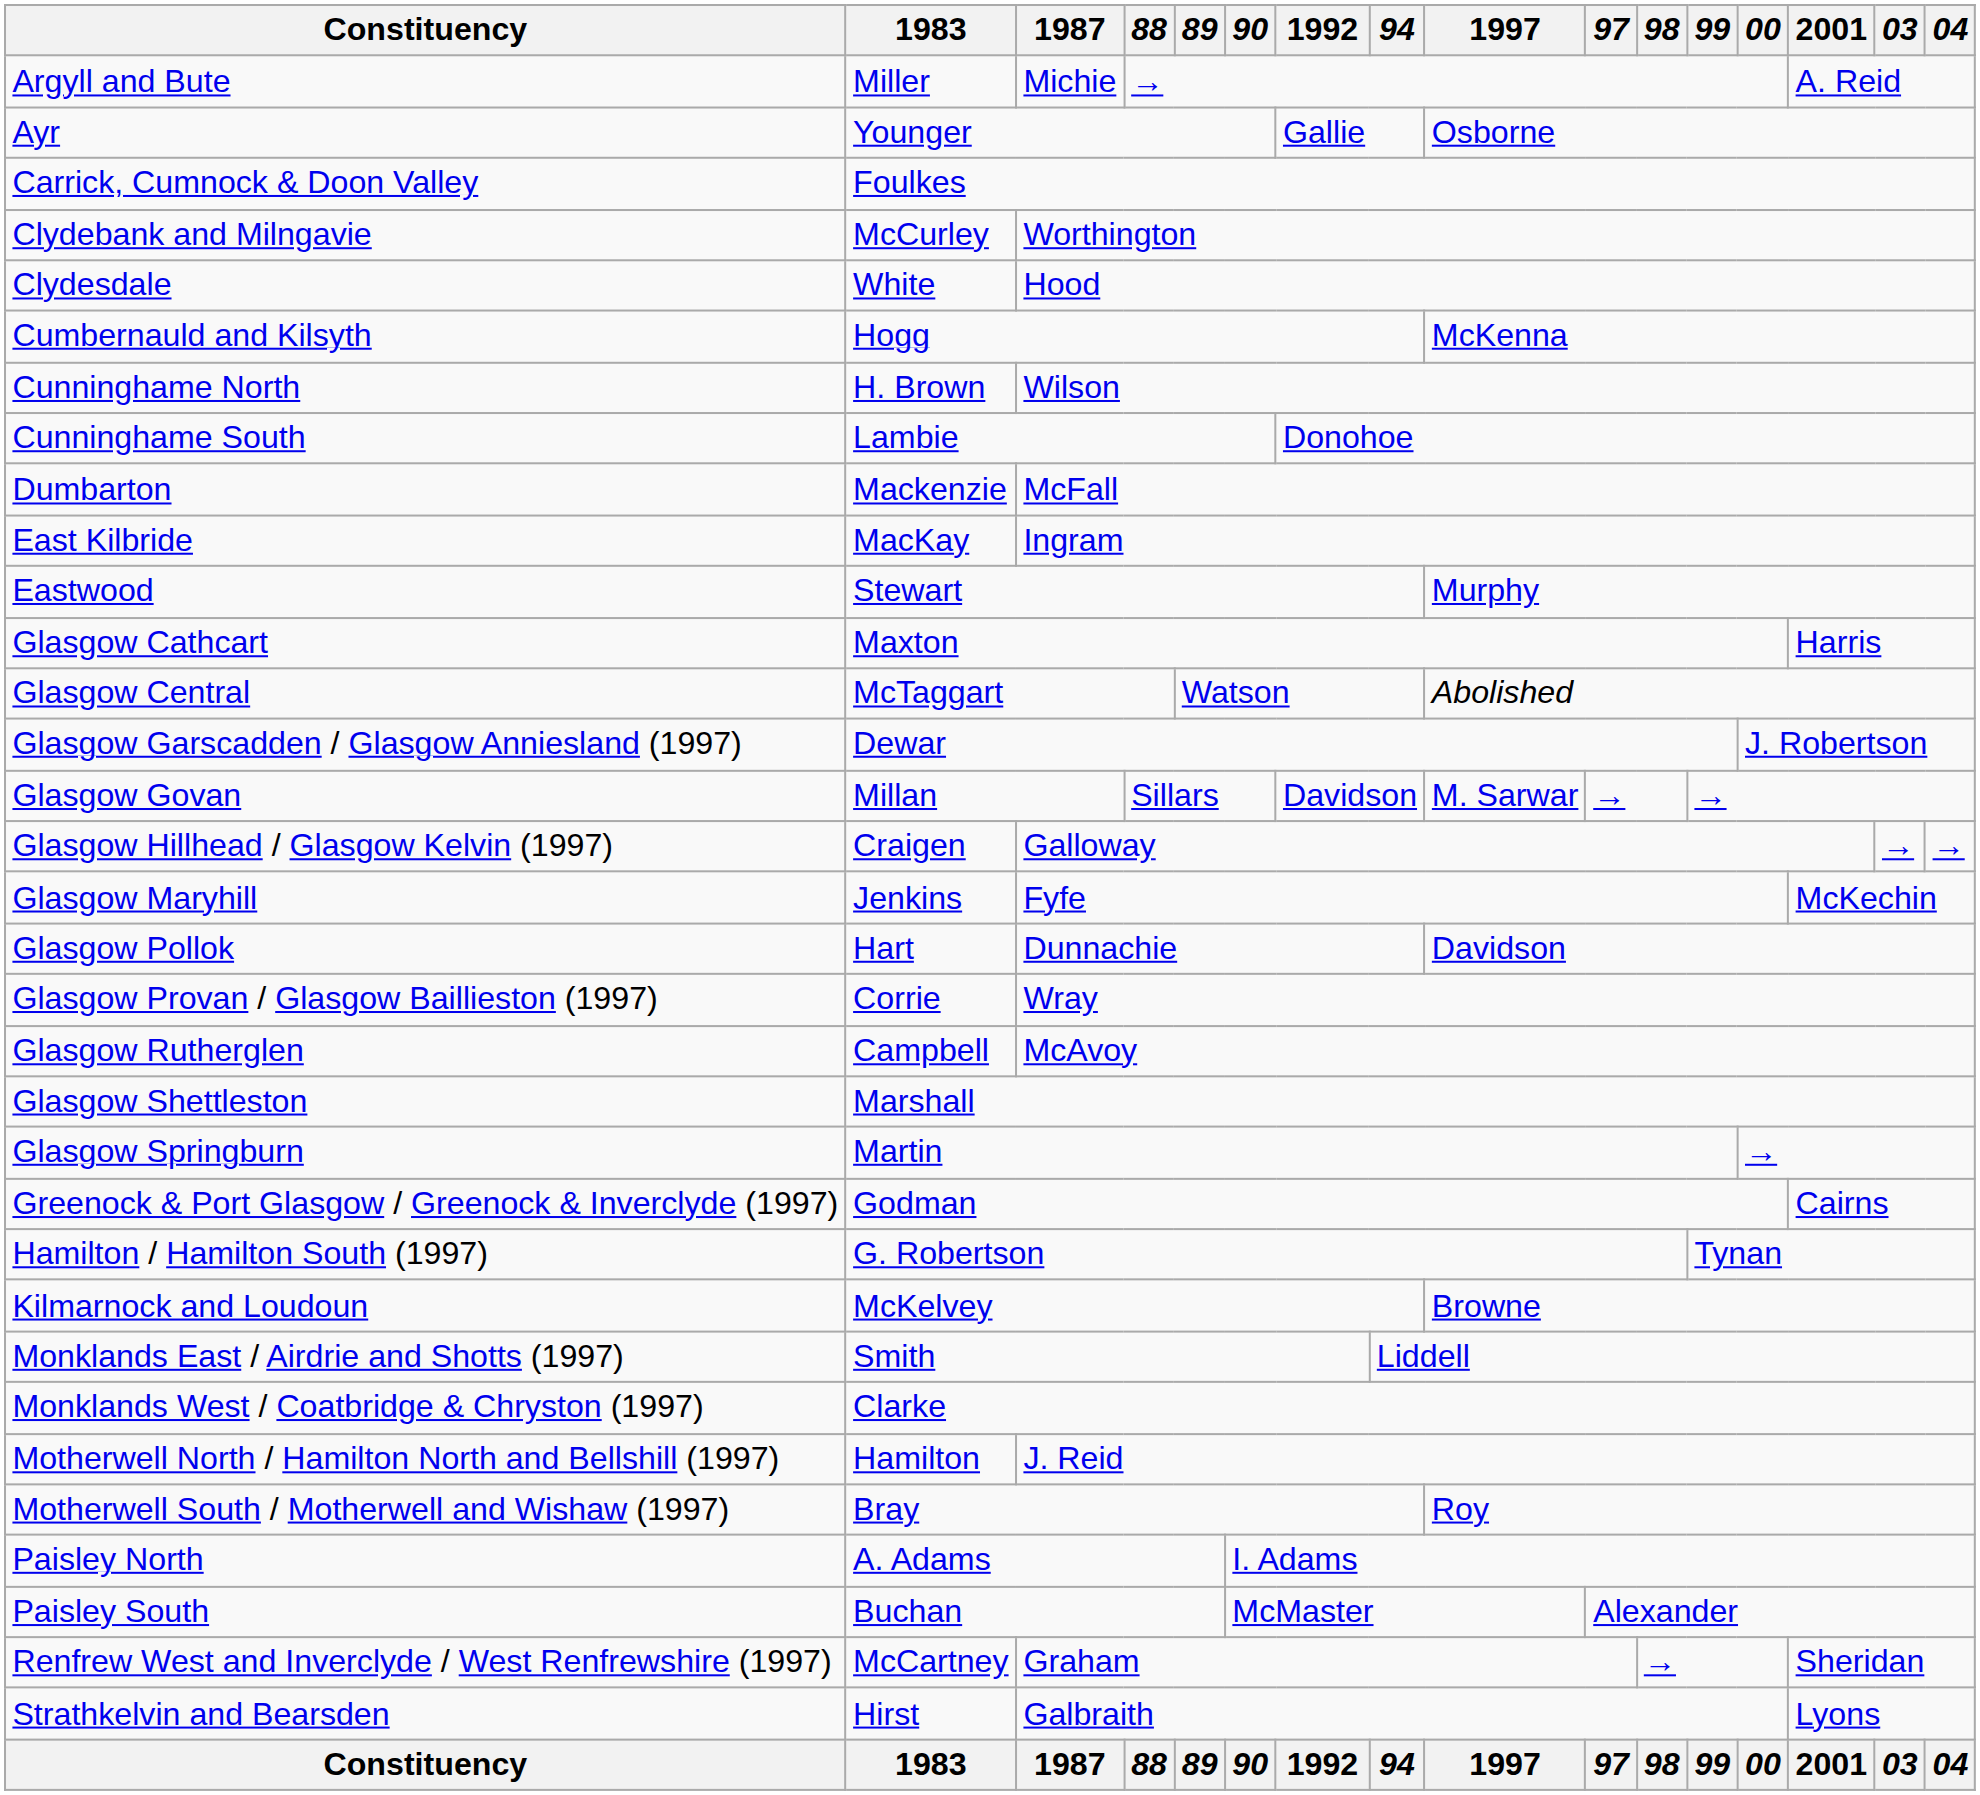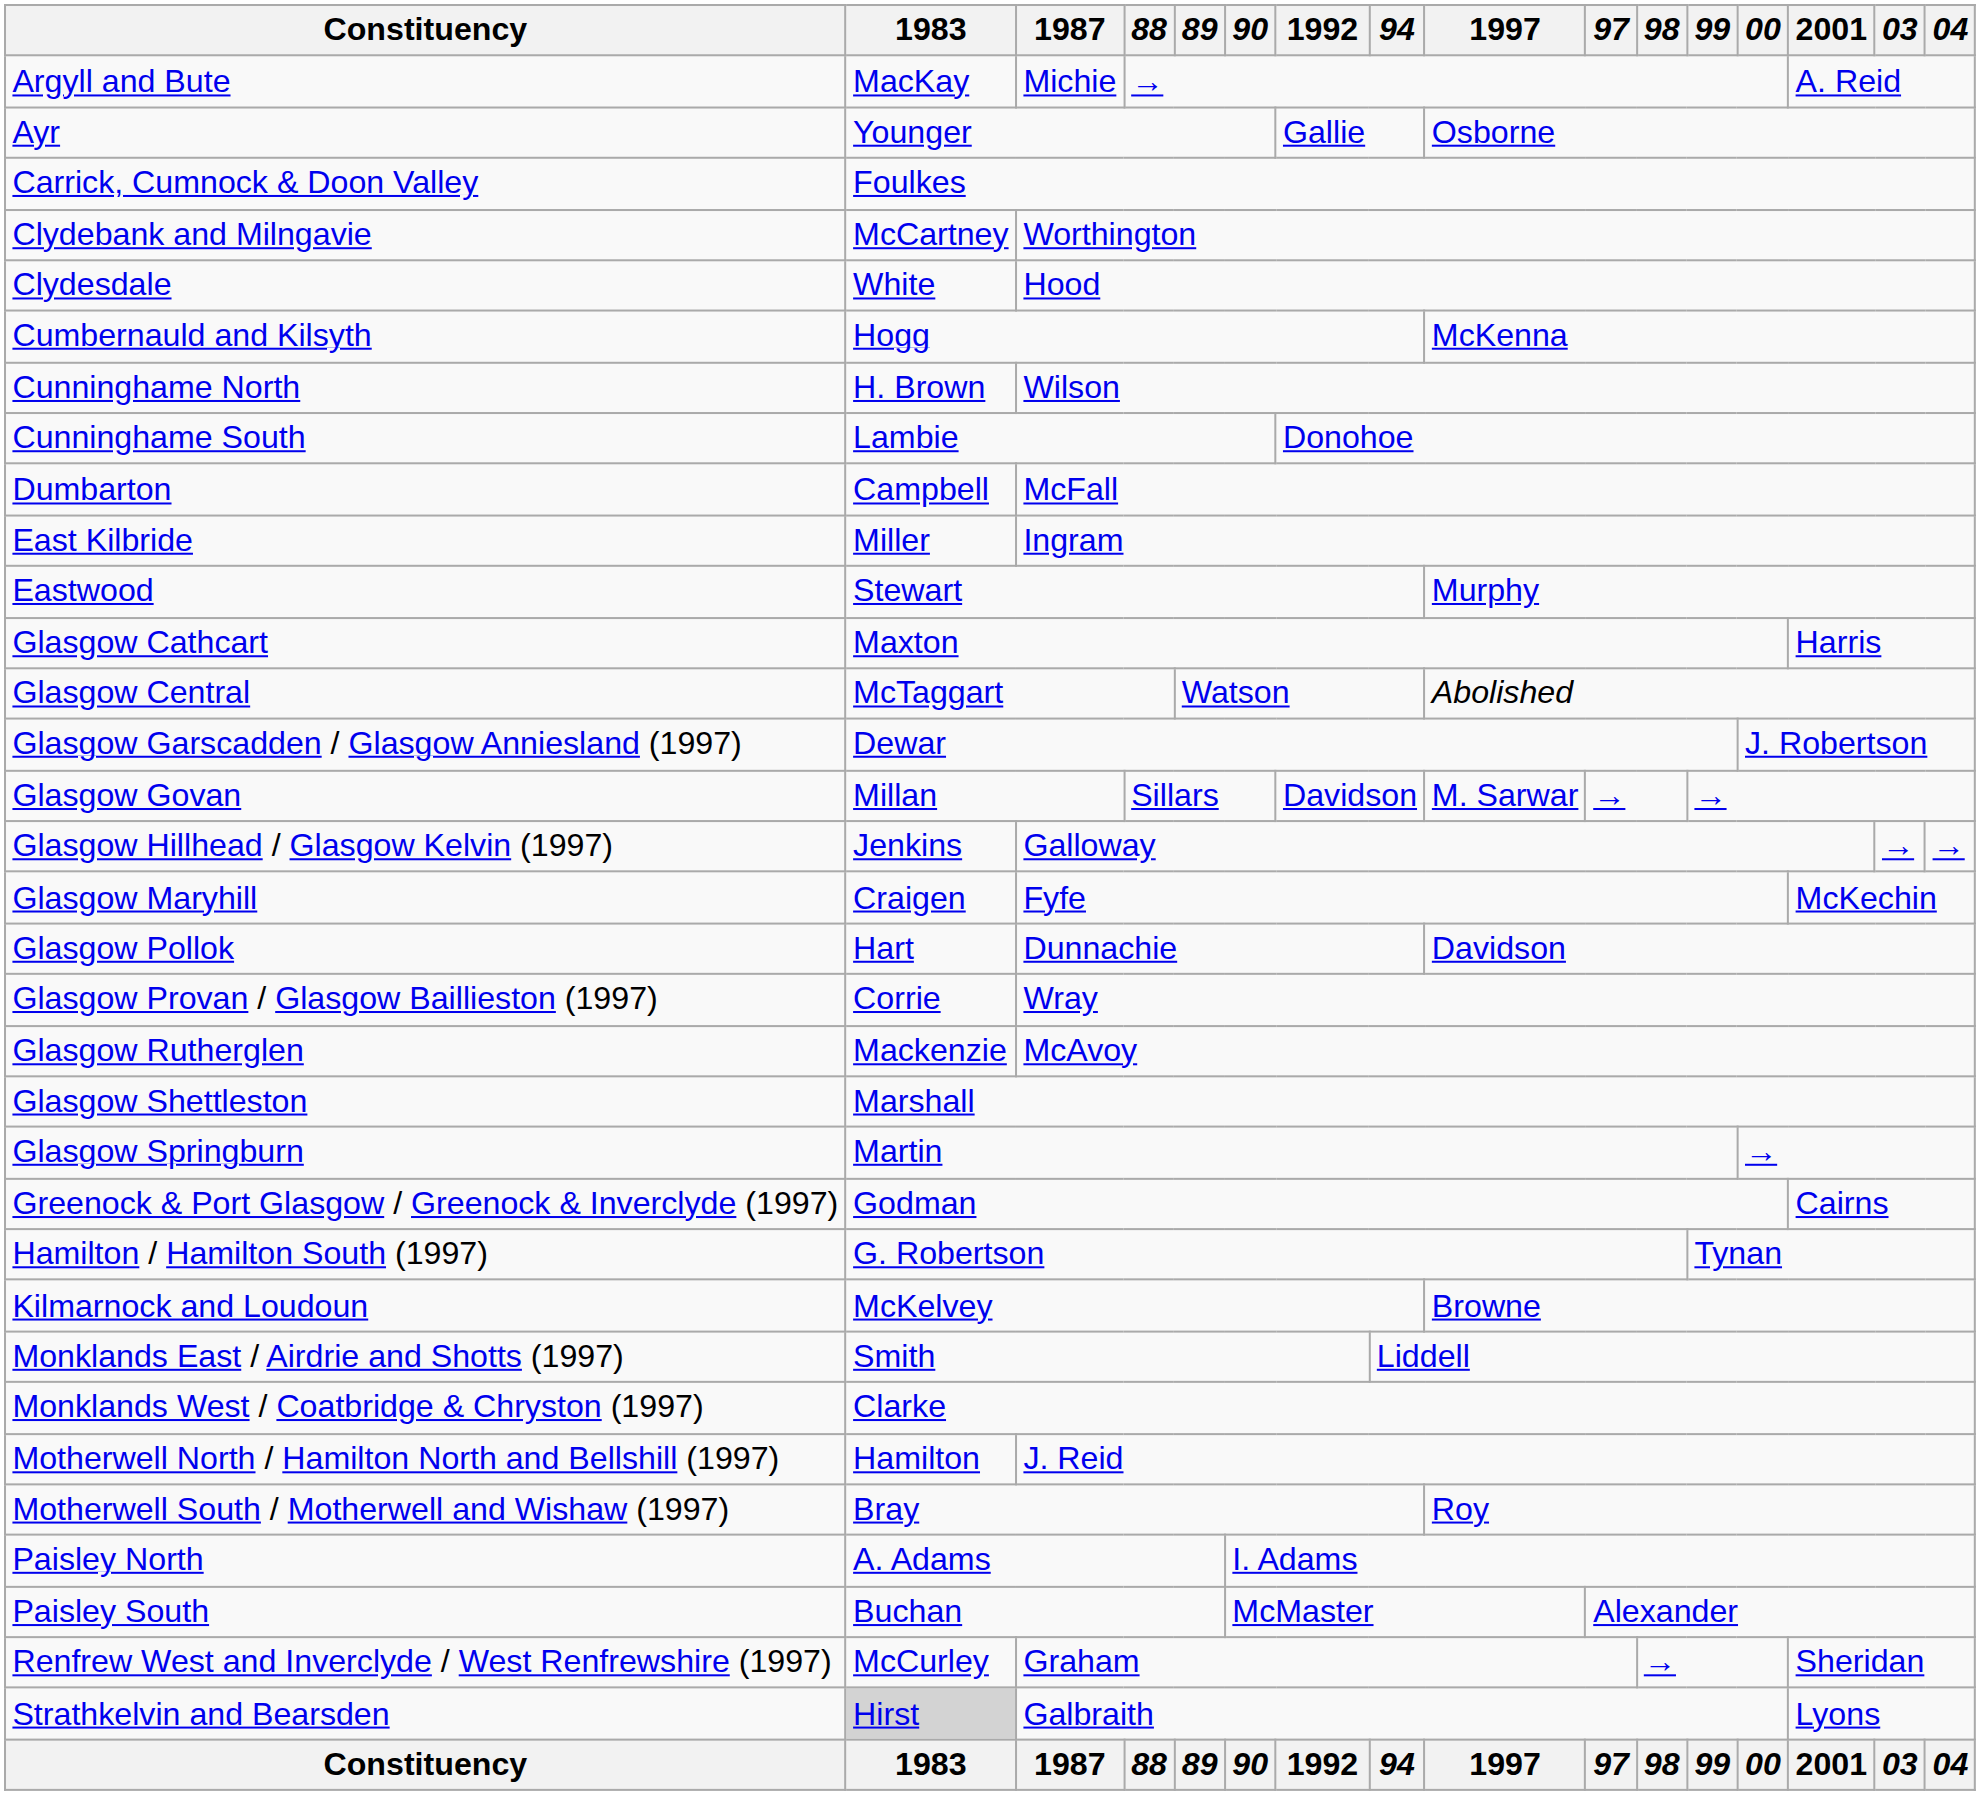(892, 81) Miller -> (911, 81) MacKay
(921, 234) McCurley -> (931, 234) McCartney
(930, 489) Mackenzie -> (921, 489) Campbell
(911, 540) MacKay -> (892, 540) Miller
(909, 846) Craigen -> (908, 846) Jenkins
(908, 897) Jenkins -> (909, 897) Craigen
(921, 1050) Campbell -> (930, 1050) Mackenzie
(931, 1662) McCartney -> (921, 1662) McCurley
(886, 1713) no background -> (886, 1713) lightgrey background
